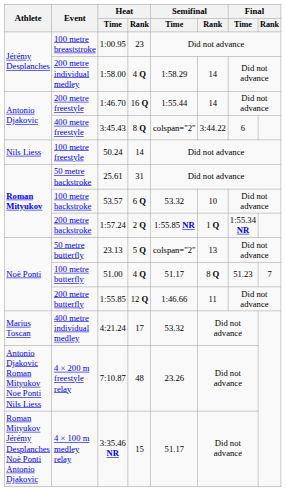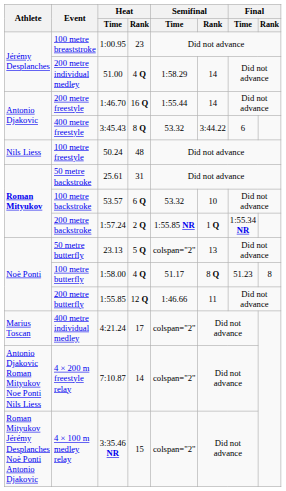(113, 74) 1:58.00 -> (113, 74) 51.00
(174, 128) colspan="2" -> (174, 128) 53.32
(139, 152) 14 -> (139, 152) 48
(113, 275) 51.00 -> (113, 275) 1:58.00
(270, 275) 7 -> (270, 275) 8
(174, 329) 53.32 -> (174, 329) colspan="2"
(139, 379) 48 -> (139, 379) 14
(174, 379) 23.26 -> (174, 379) colspan="2"
(174, 449) 51.17 -> (174, 449) colspan="2"
